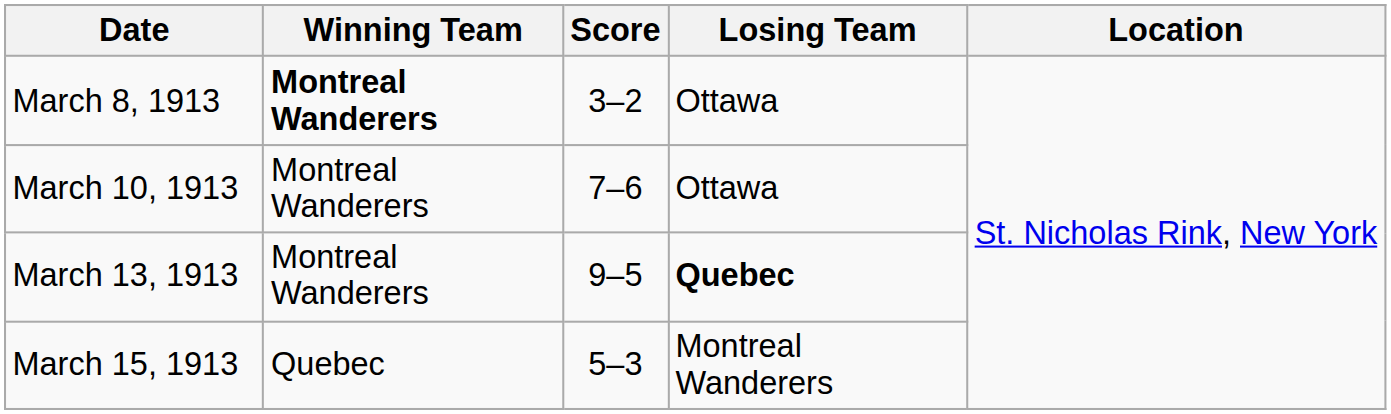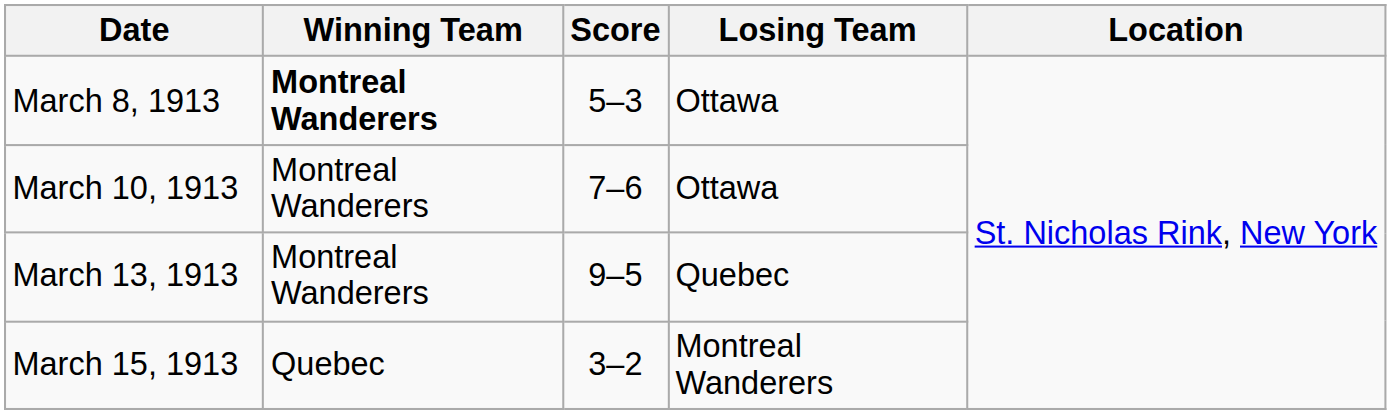(615, 100) 3–2 -> (615, 100) 5–3
(735, 276) bold -> (732, 276) normal
(615, 364) 5–3 -> (615, 364) 3–2
